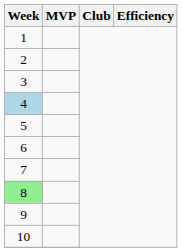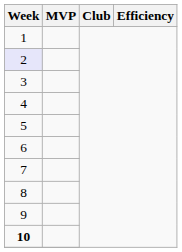(24, 59) no background -> (24, 59) lavender background
(24, 103) lightblue background -> (24, 103) no background
(24, 192) lightgreen background -> (24, 192) no background
(24, 236) normal -> (24, 236) bold
